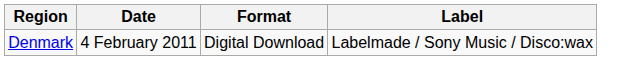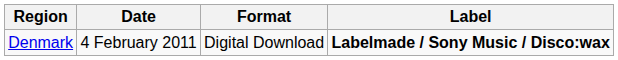(462, 42) normal -> (471, 42) bold
